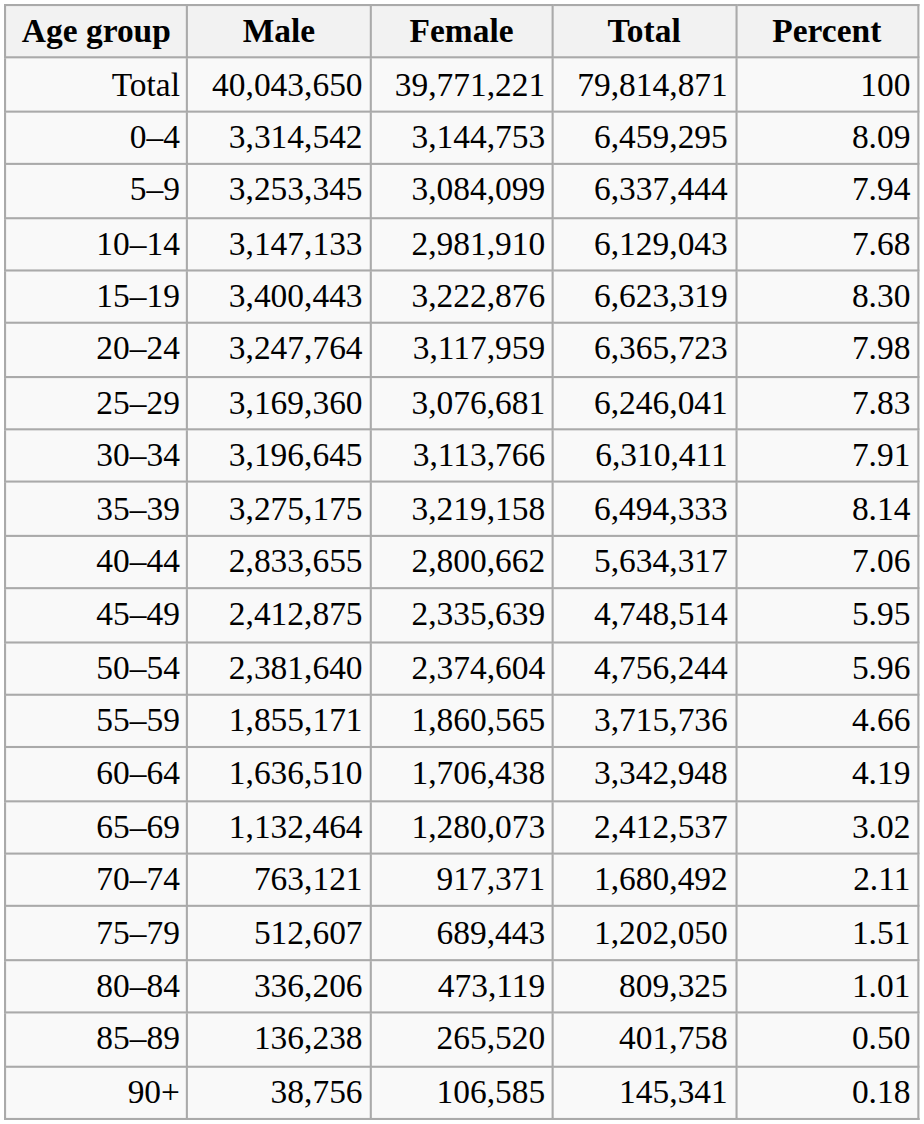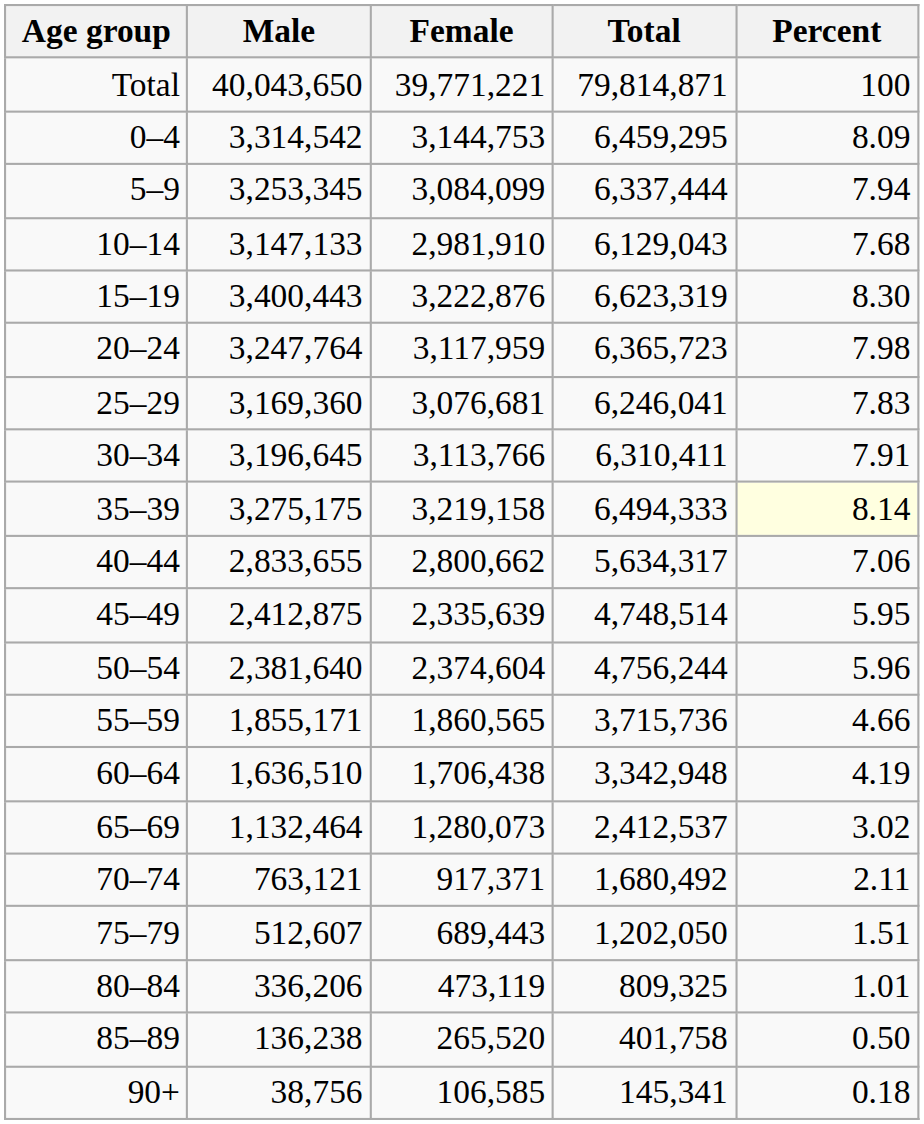(881, 508) no background -> (881, 508) lightyellow background
